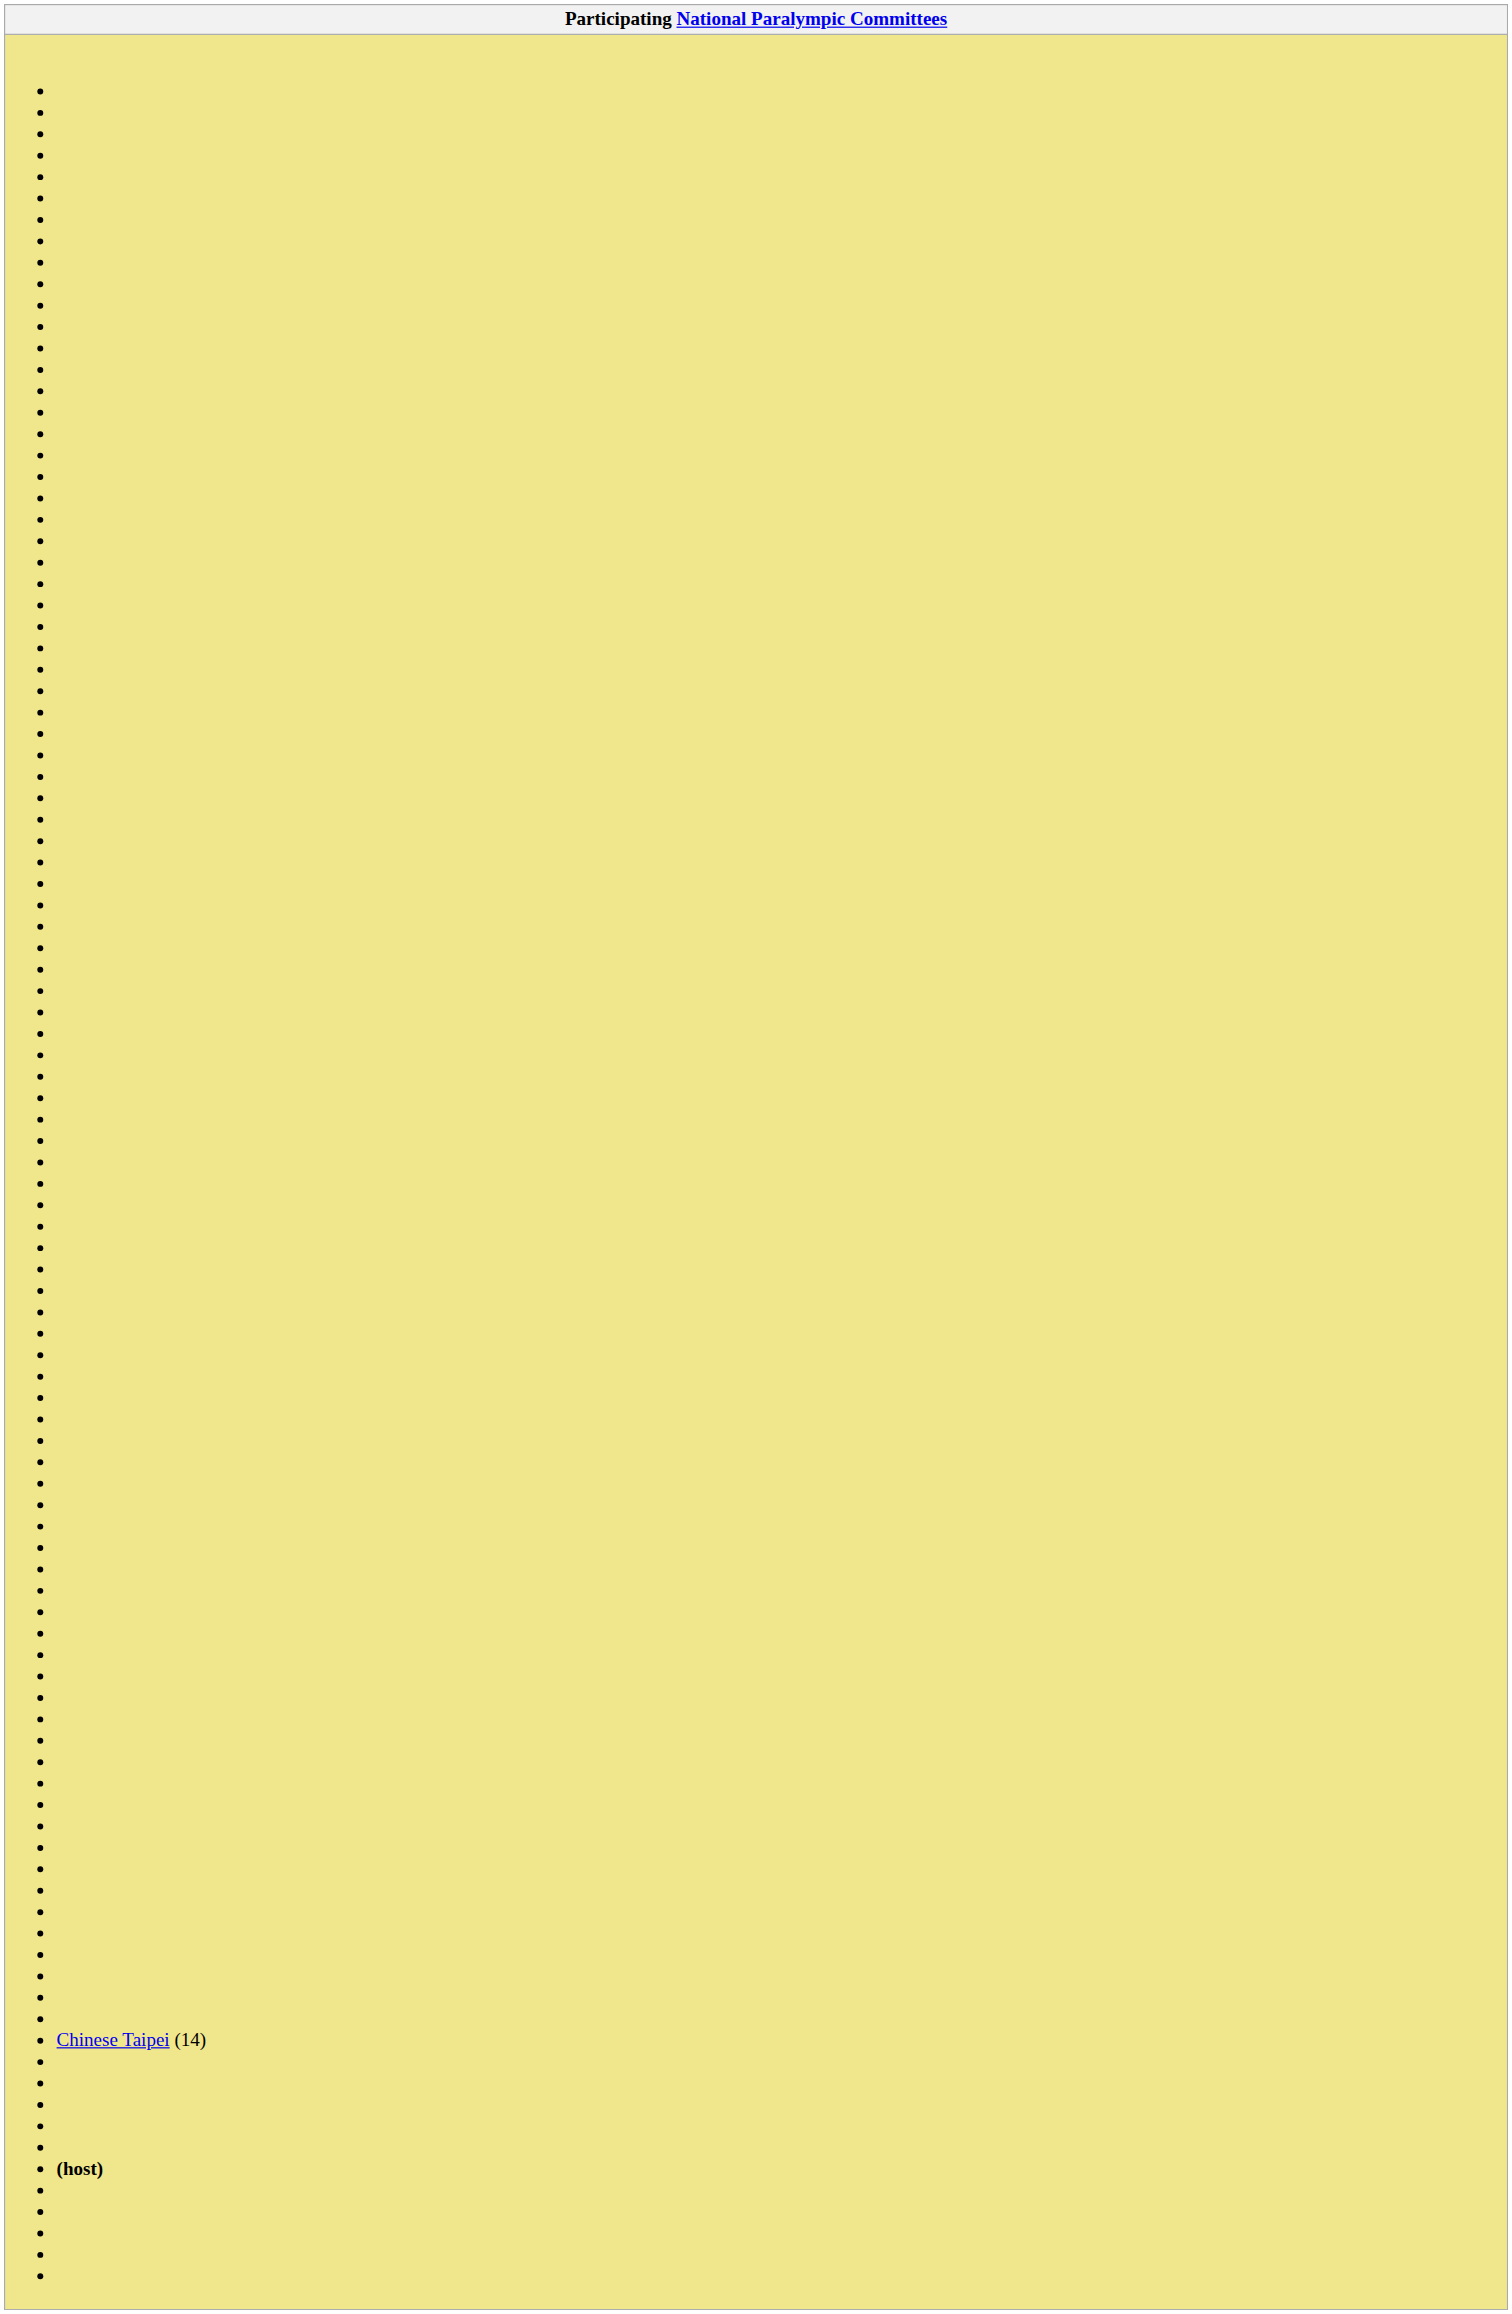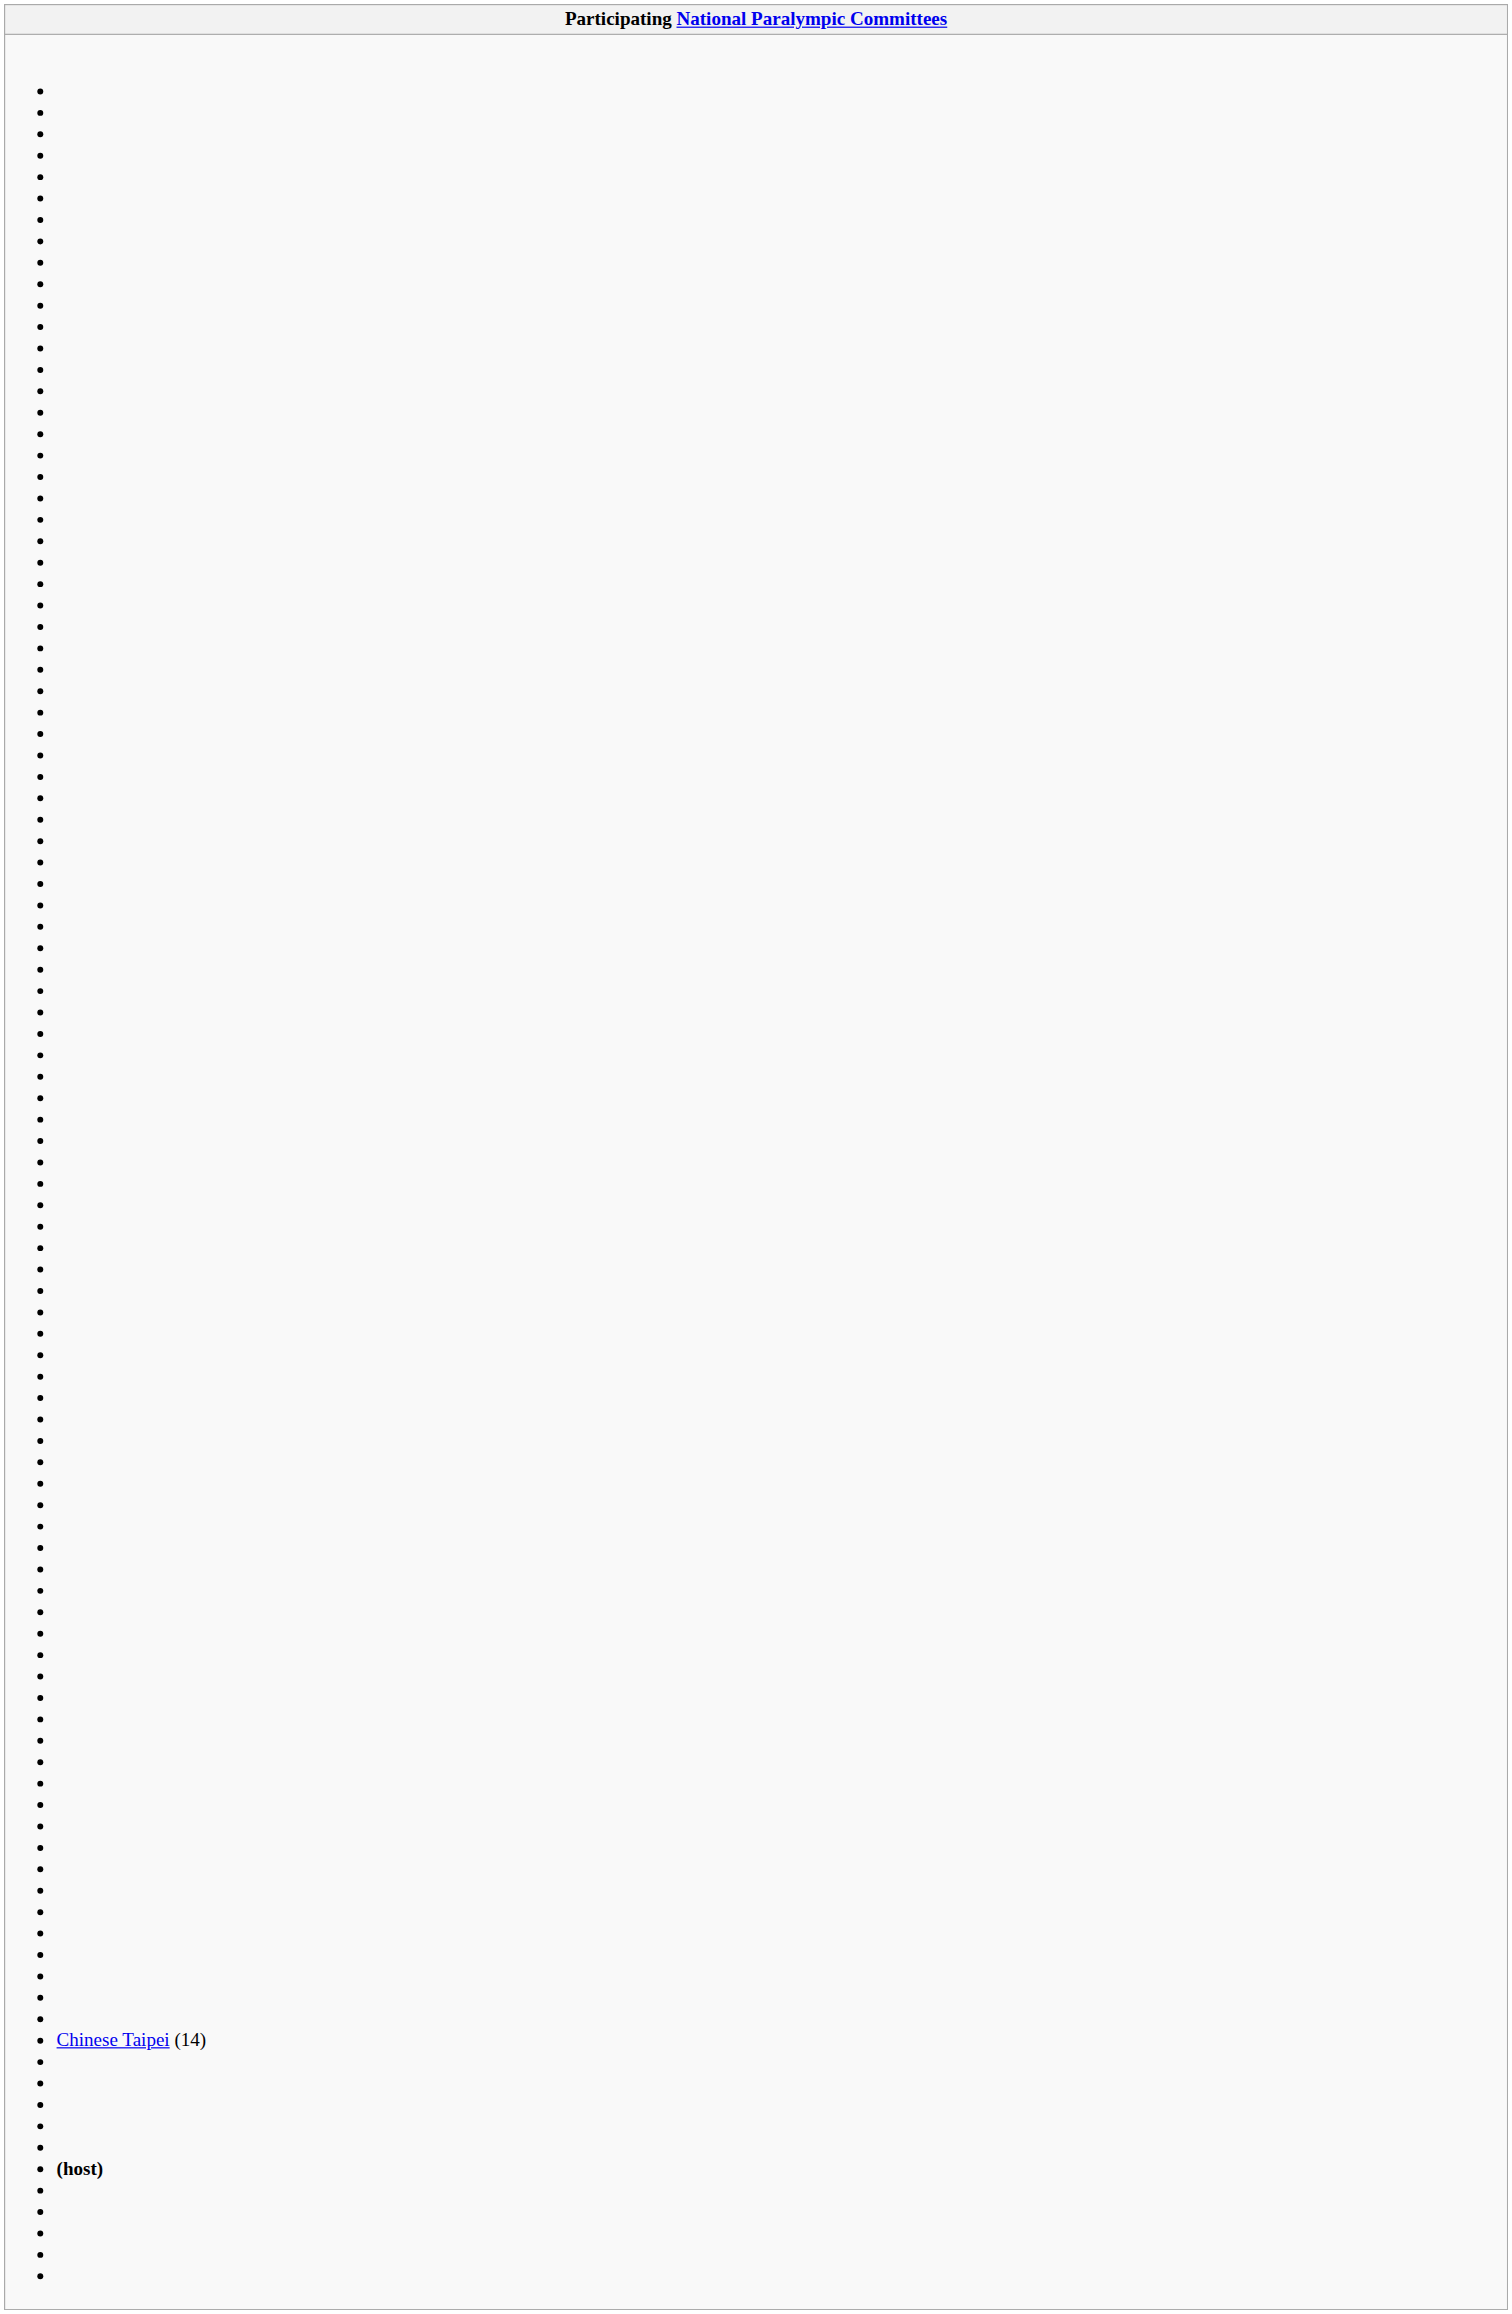(756, 1183) khaki background -> (756, 1183) no background
